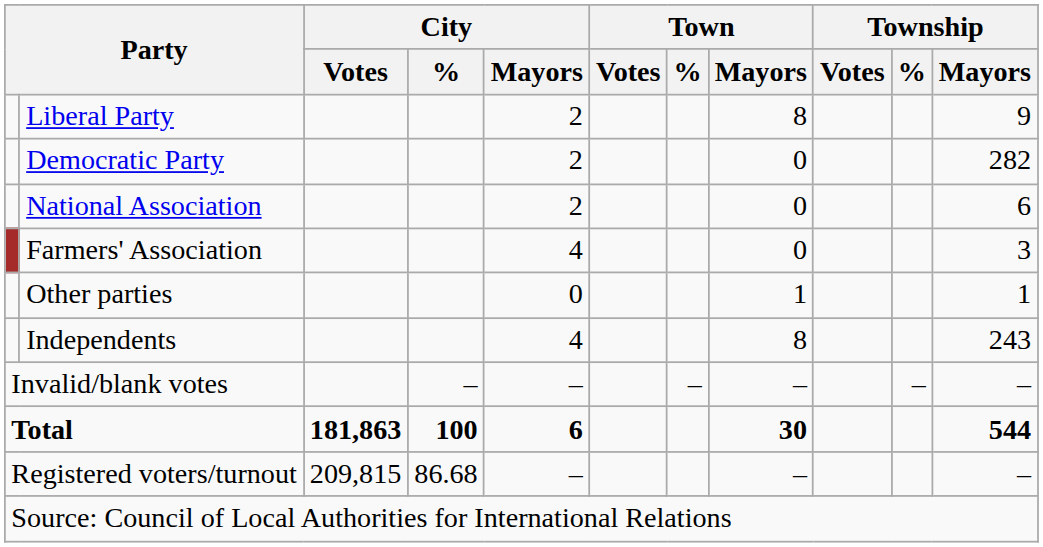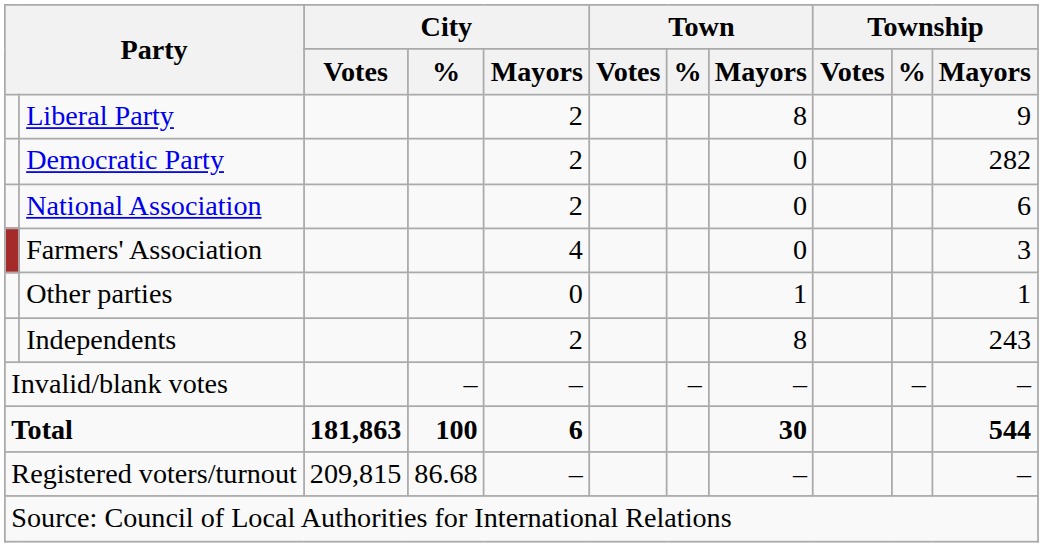(576, 339) 4 -> (576, 339) 2
